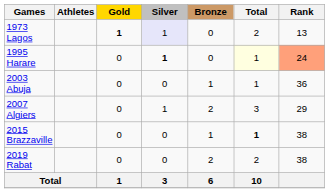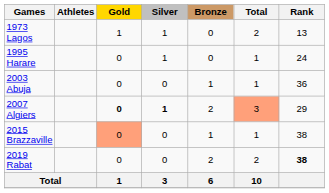(119, 33) bold -> (119, 33) normal
(165, 33) lavender background -> (165, 33) no background
(165, 58) bold -> (165, 58) normal
(256, 58) lightyellow background -> (256, 58) no background
(302, 58) lightsalmon background -> (302, 58) no background
(119, 109) normal -> (119, 109) bold
(165, 109) normal -> (165, 109) bold
(256, 109) no background -> (256, 109) lightsalmon background
(119, 135) no background -> (119, 135) lightsalmon background
(256, 135) bold -> (256, 135) normal
(302, 160) normal -> (302, 160) bold
